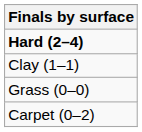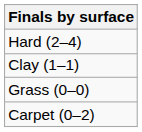(46, 41) bold -> (45, 41) normal
